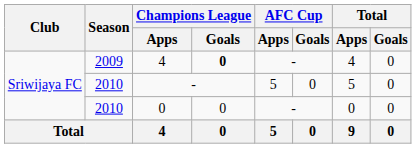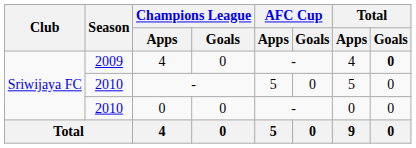(223, 62) bold -> (223, 62) normal
(391, 62) normal -> (391, 62) bold
